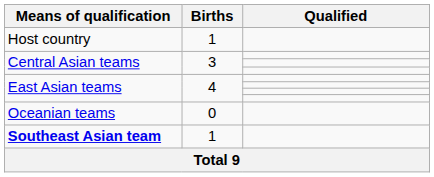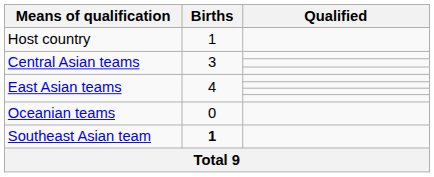(84, 136) bold -> (79, 136) normal
(212, 136) normal -> (212, 136) bold
